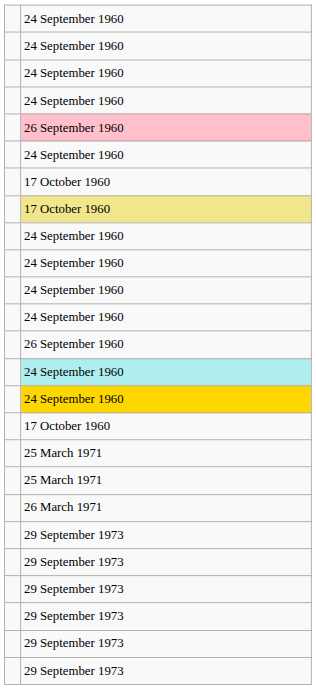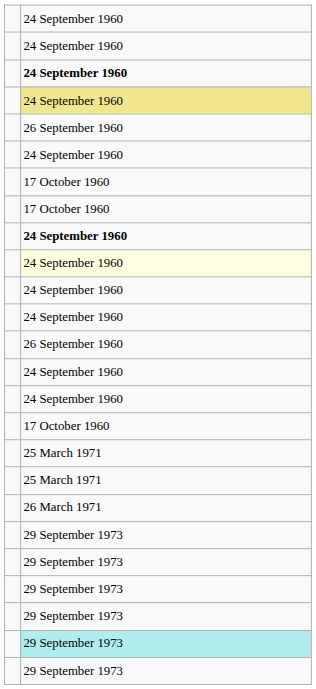(74, 73) normal -> (75, 73) bold
(74, 100) no background -> (73, 100) khaki background
(74, 127) pink background -> (73, 127) no background
(67, 208) khaki background -> (66, 208) no background
(74, 236) normal -> (75, 236) bold
(74, 263) no background -> (73, 263) lightyellow background
(74, 371) paleturquoise background -> (73, 371) no background
(74, 399) gold background -> (73, 399) no background
(74, 643) no background -> (73, 643) paleturquoise background
